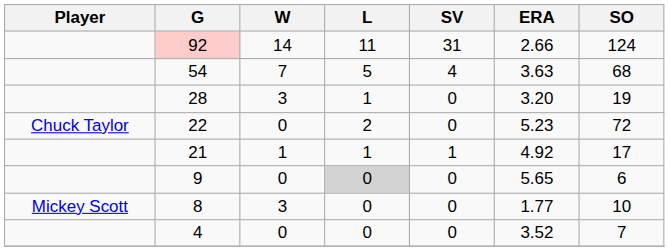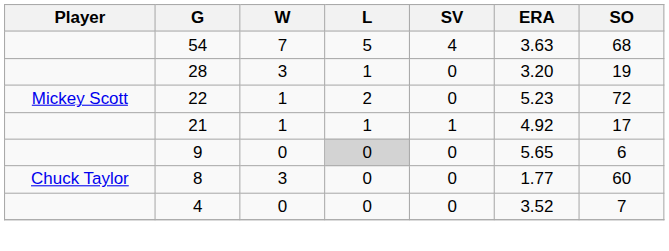- row: (198, 44)
(80, 125) Chuck Taylor -> (80, 98) Mickey Scott
(282, 125) 0 -> (282, 98) 1
(80, 206) Mickey Scott -> (80, 179) Chuck Taylor
(622, 206) 10 -> (622, 179) 60
